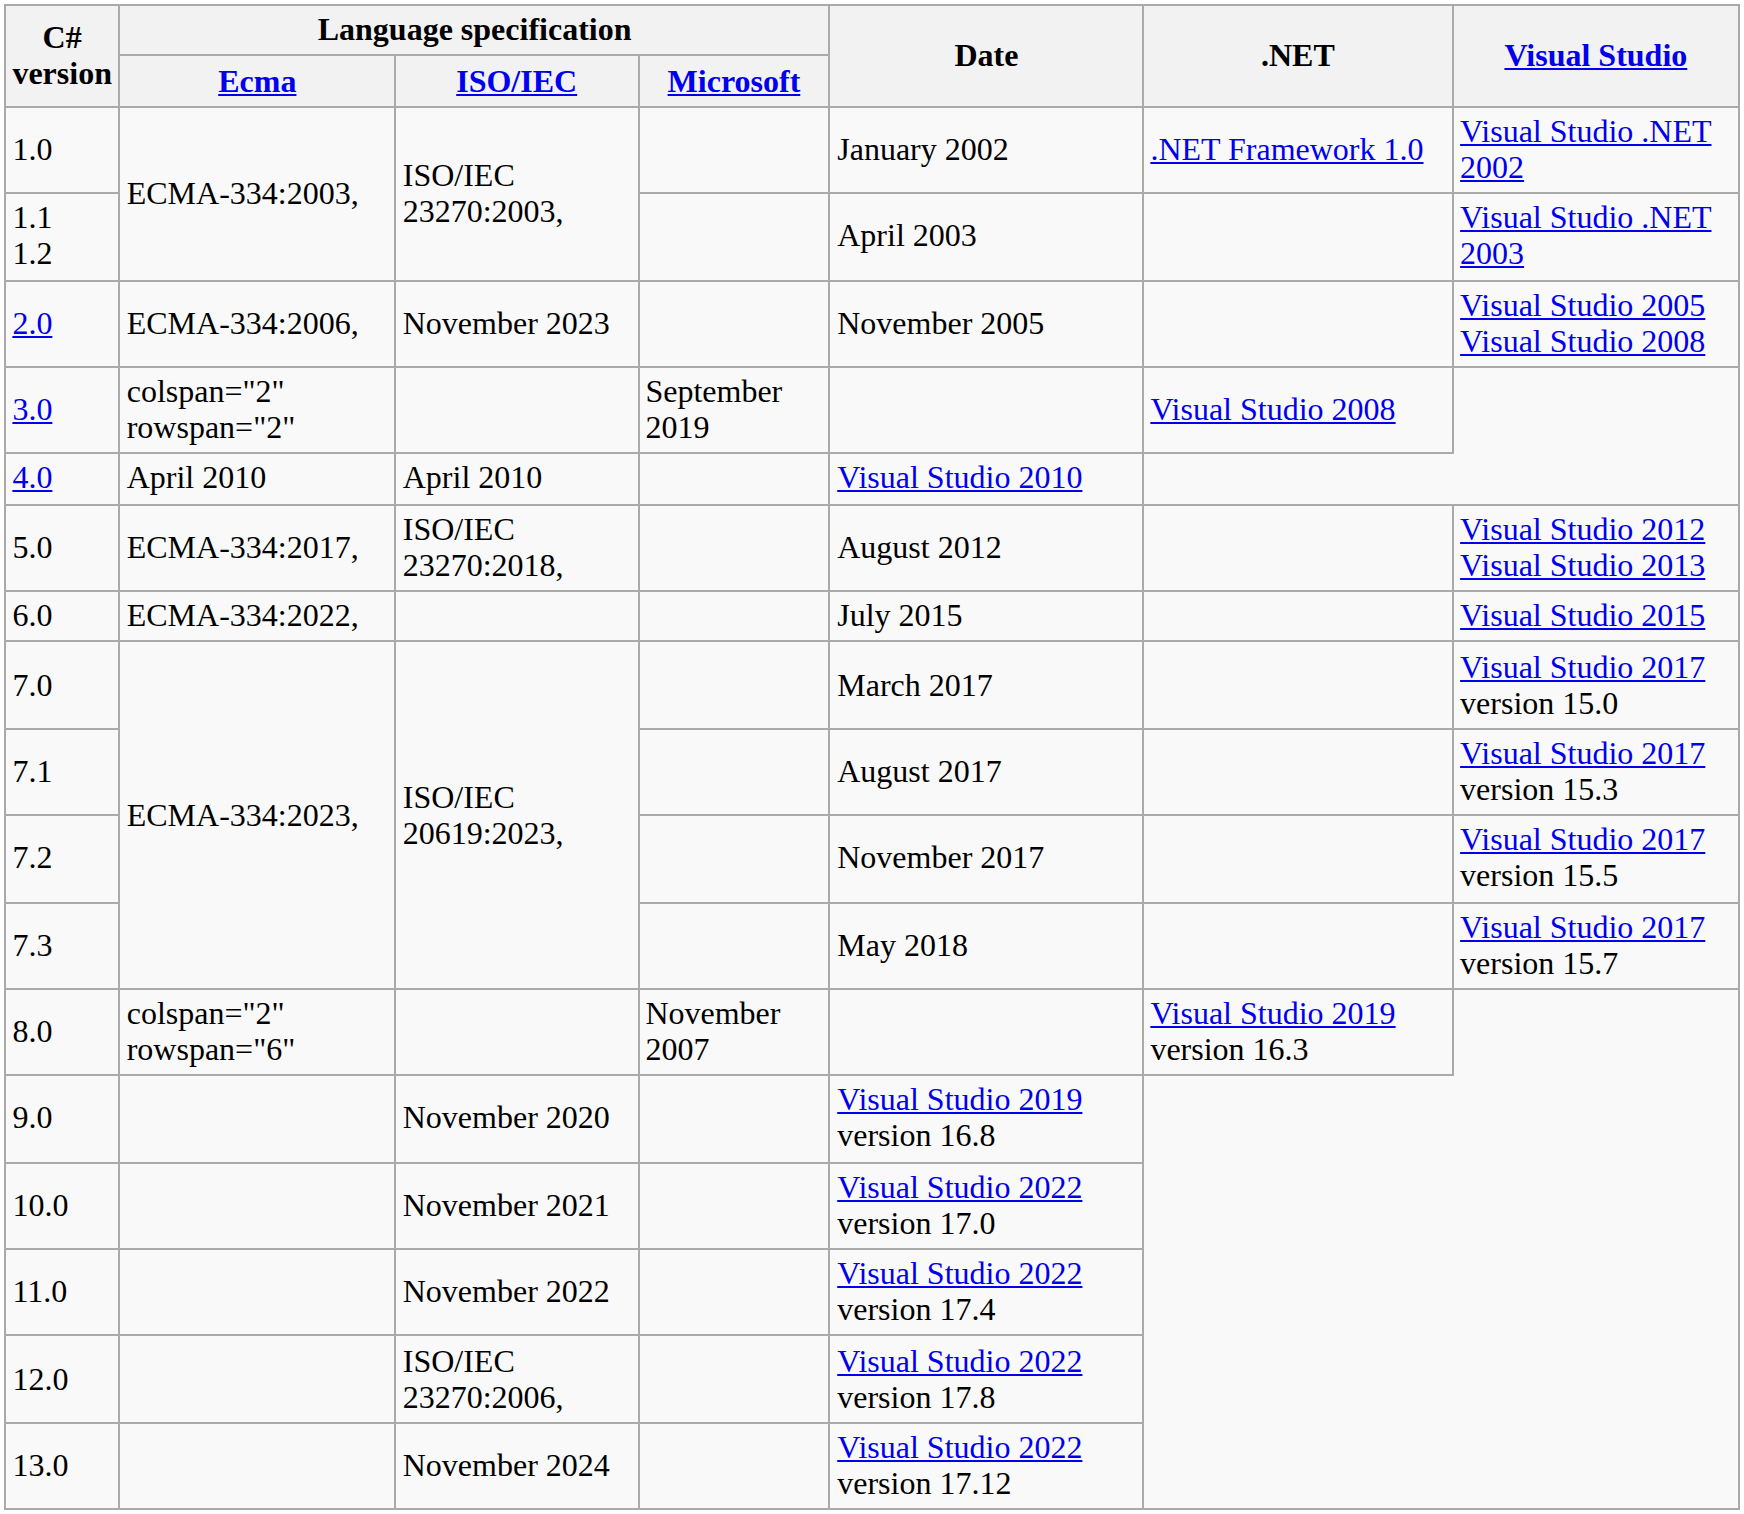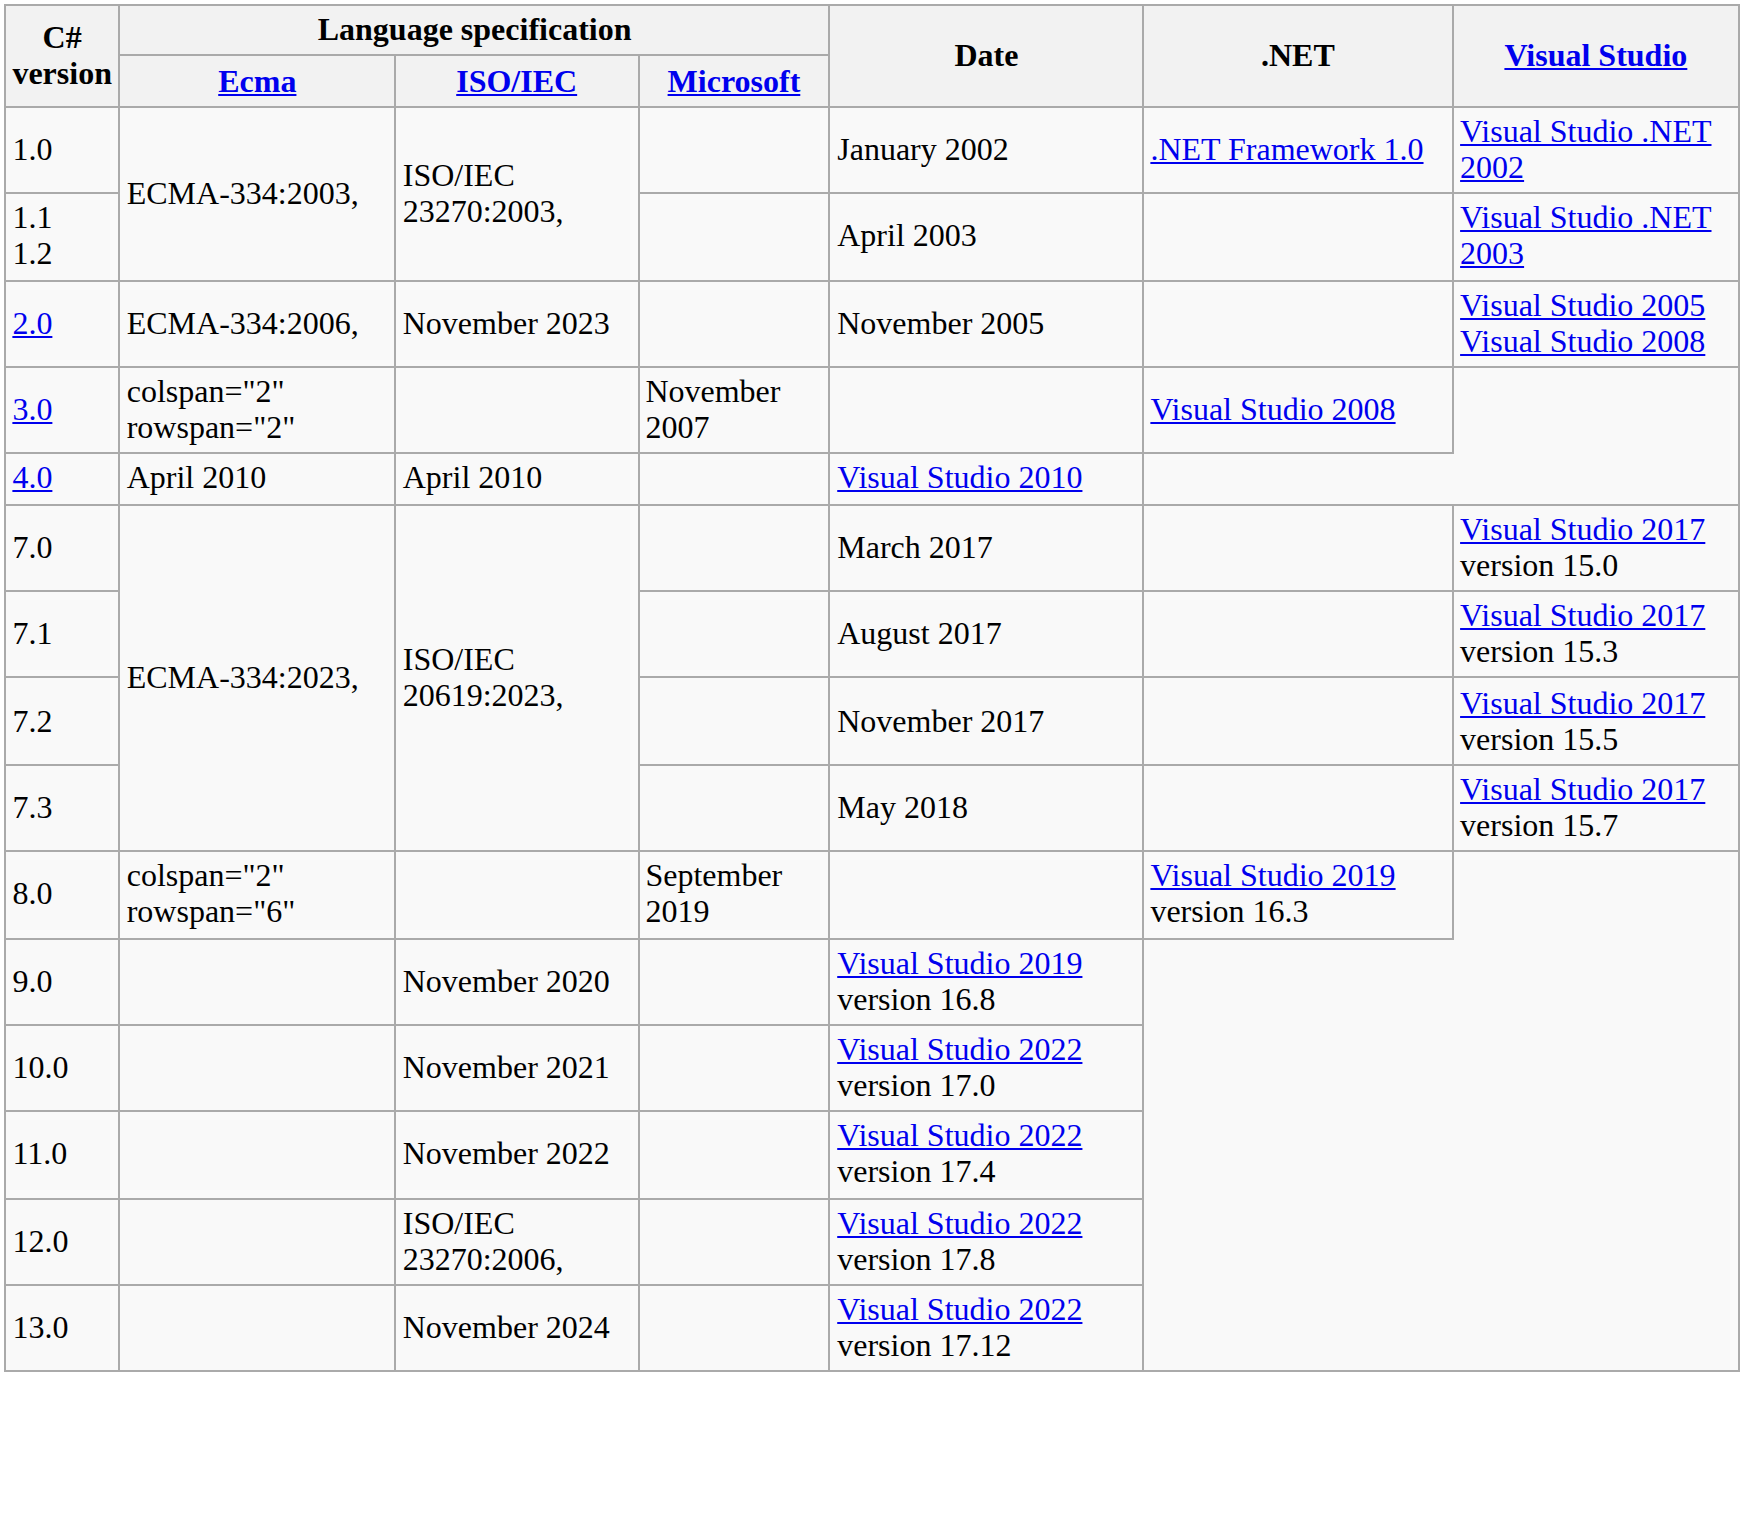(714, 409) September 2019 -> (713, 409) November 2007
- row: (32, 547)
- row: (32, 615)
(713, 1031) November 2007 -> (714, 894) September 2019
